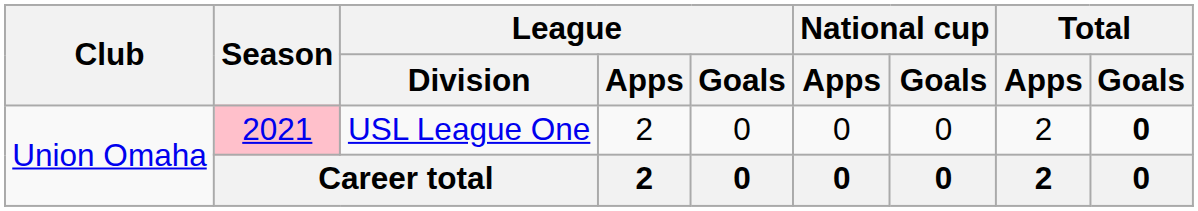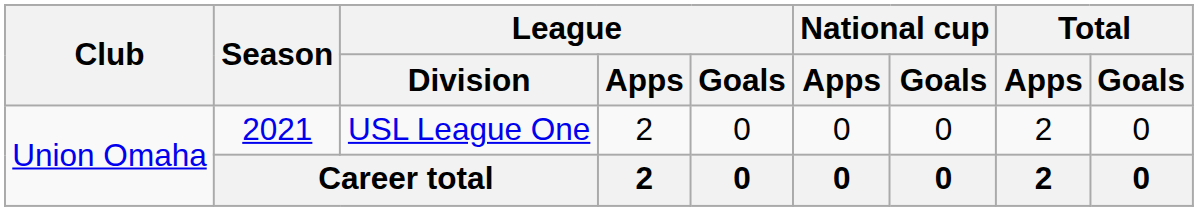(277, 129) pink background -> (277, 129) no background
(1141, 129) bold -> (1141, 129) normal
